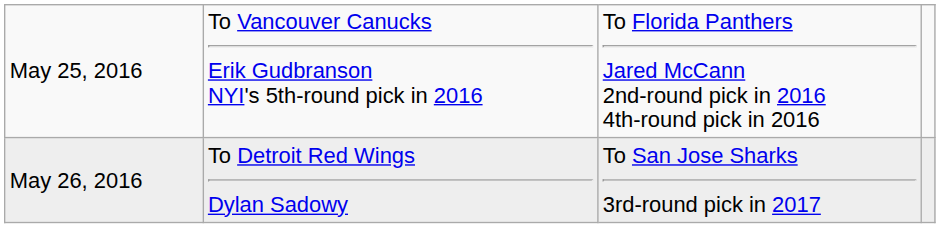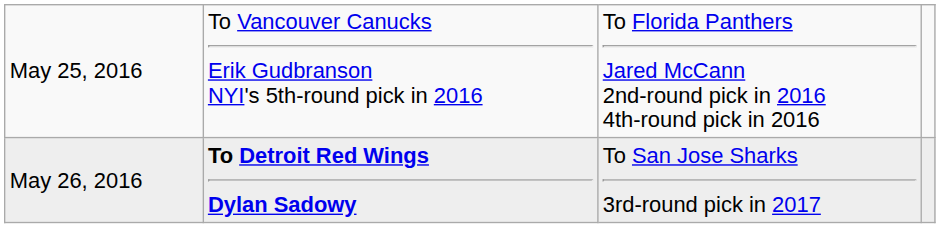(400, 179) normal -> (400, 179) bold
